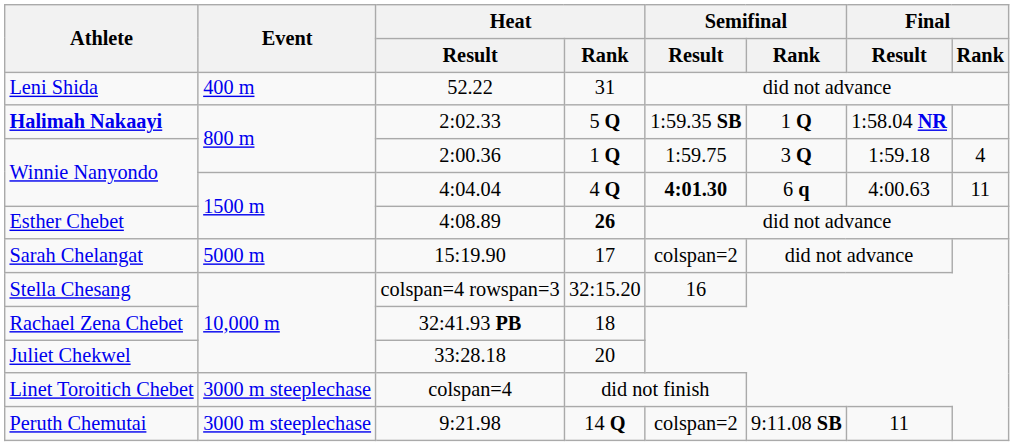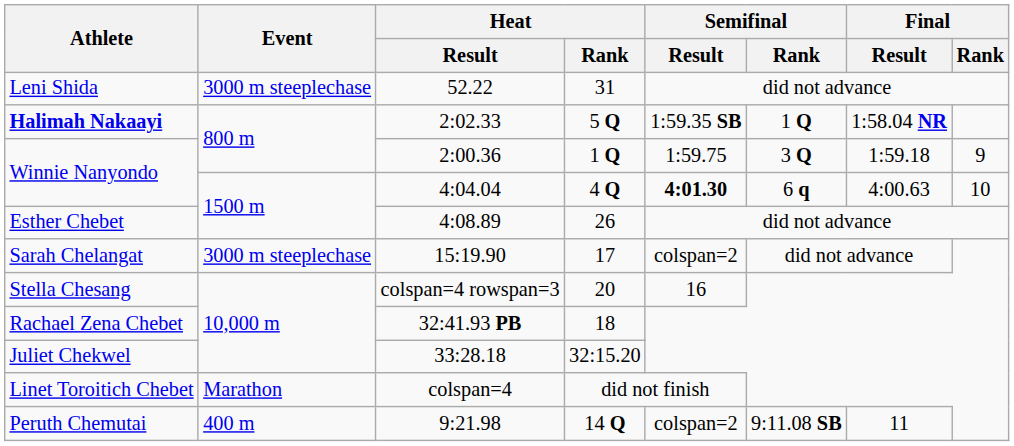(229, 88) 400 m -> (287, 88) 3000 m steeplechase
(980, 155) 4 -> (980, 155) 9
(980, 189) 11 -> (980, 189) 10
(605, 222) bold -> (605, 222) normal
(234, 256) 5000 m -> (287, 256) 3000 m steeplechase
(605, 289) 32:15.20 -> (605, 289) 20
(605, 356) 20 -> (605, 356) 32:15.20
(287, 389) 3000 m steeplechase -> (243, 389) Marathon
(287, 423) 3000 m steeplechase -> (229, 423) 400 m
